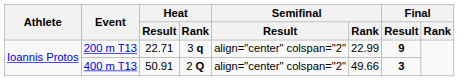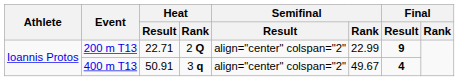(195, 48) 3 q -> (195, 48) 2 Q
(195, 66) 2 Q -> (195, 66) 3 q
(365, 66) 49.66 -> (365, 66) 49.67
(401, 66) 3 -> (401, 66) 4
